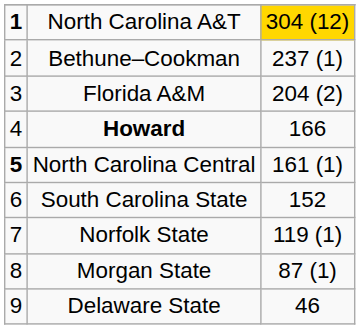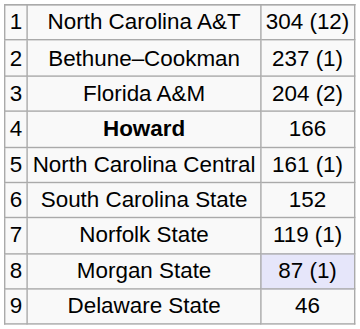(16, 22) bold -> (16, 22) normal
(308, 22) gold background -> (308, 22) no background
(16, 164) bold -> (16, 164) normal
(308, 270) no background -> (308, 270) lavender background
